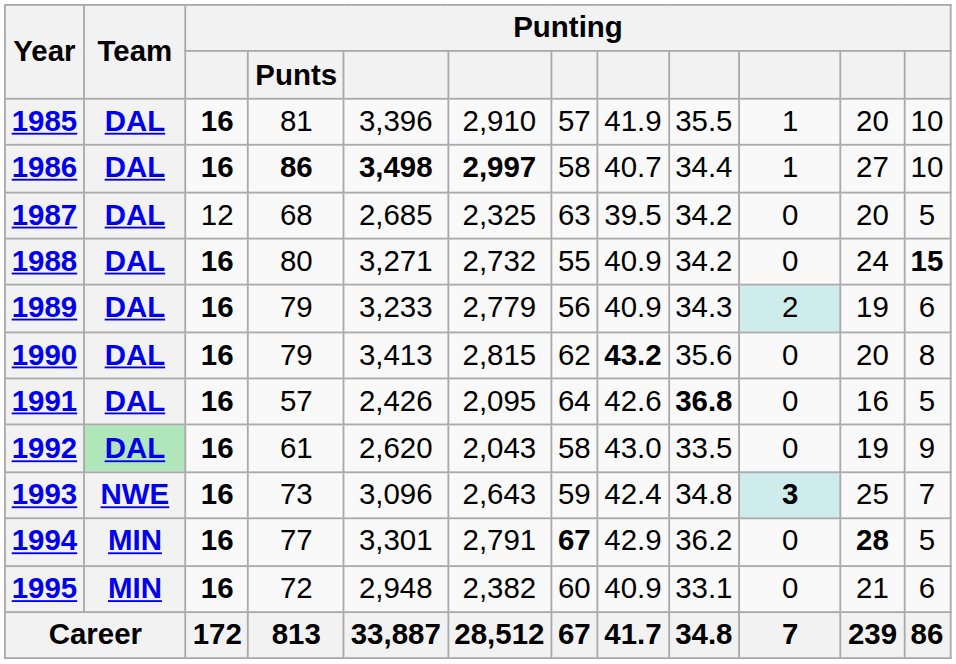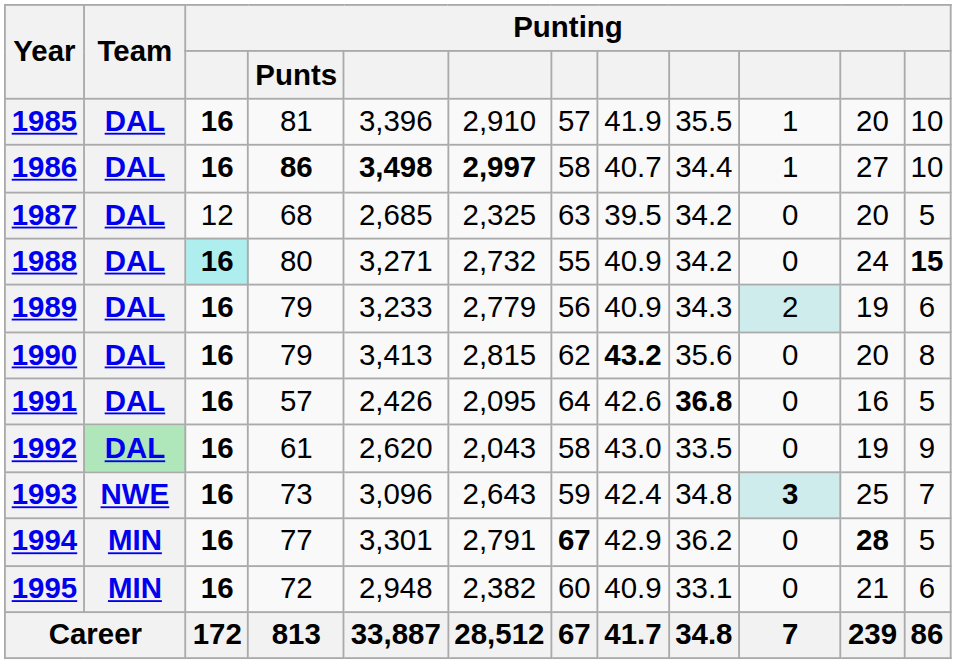(217, 261) no background -> (217, 261) paleturquoise background
